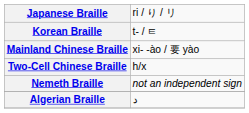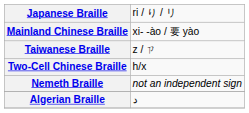- row: (67, 31)
+ row: (67, 49)
